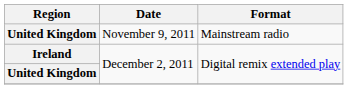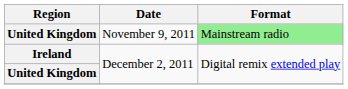(245, 34) no background -> (245, 34) lightgreen background
